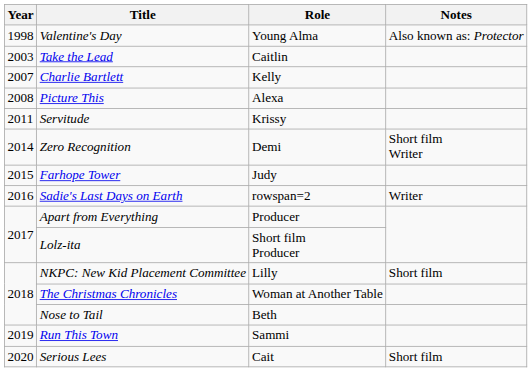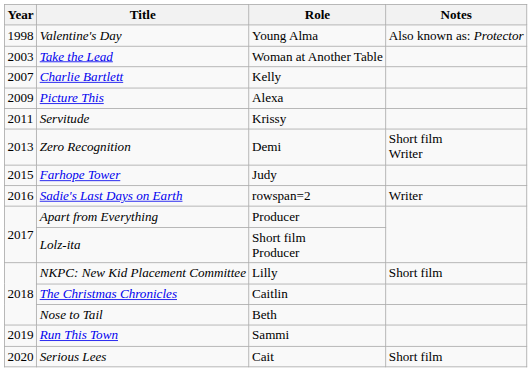(270, 56) Caitlin -> (317, 56) Woman at Another Table
(21, 98) 2008 -> (21, 98) 2009
(21, 147) 2014 -> (21, 147) 2013
(317, 294) Woman at Another Table -> (270, 294) Caitlin
